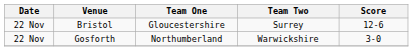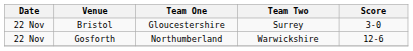(373, 25) 12-6 -> (373, 25) 3-0
(373, 39) 3-0 -> (373, 39) 12-6
